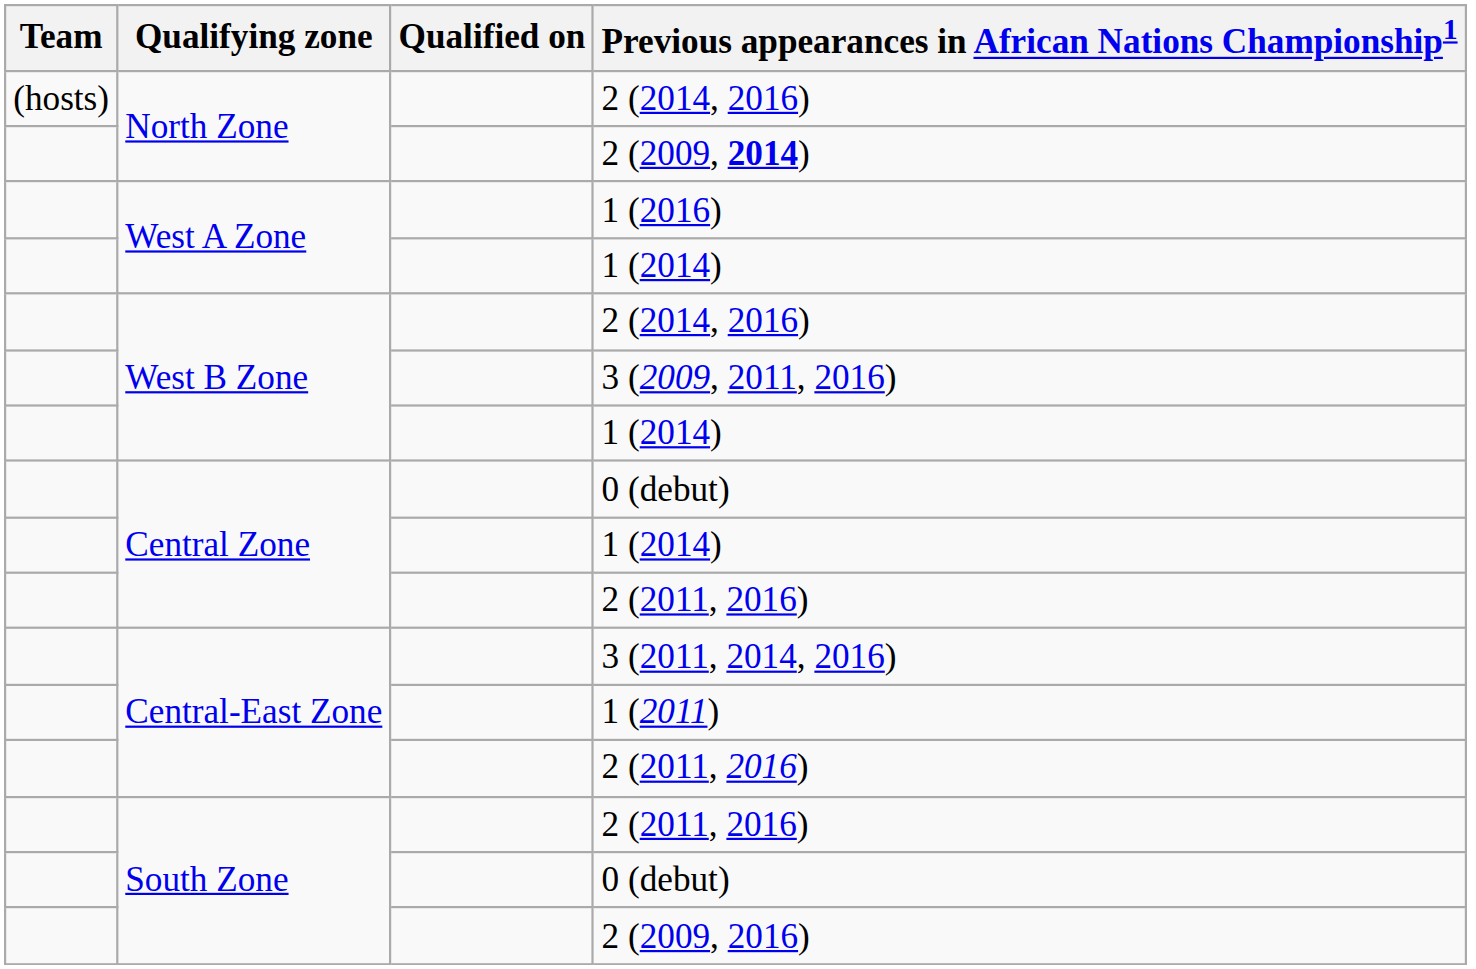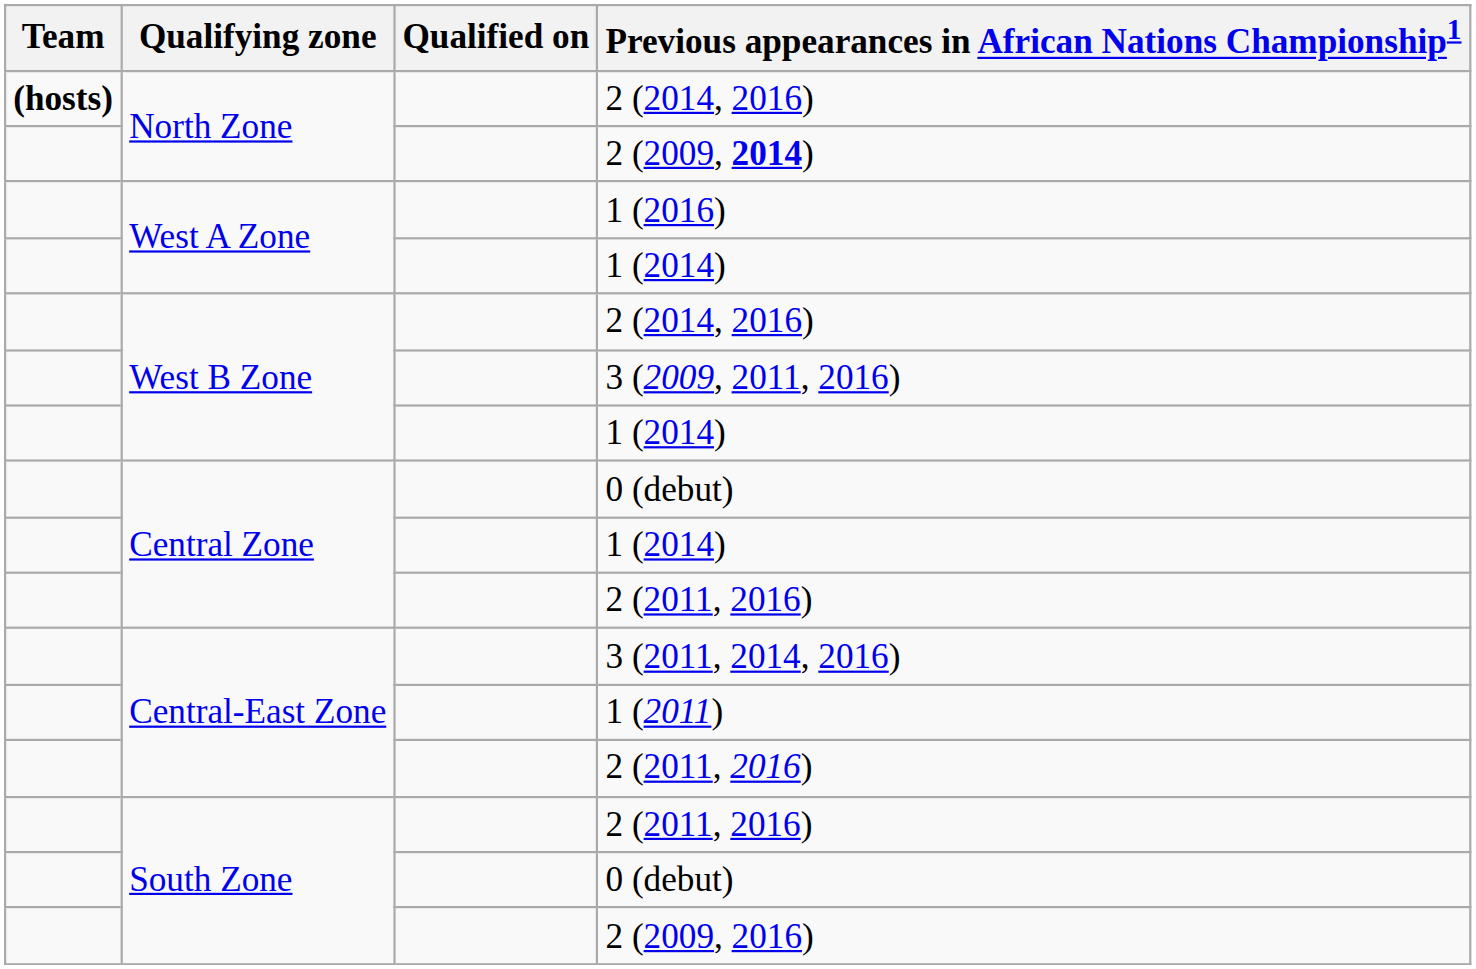(61, 97) normal -> (63, 97) bold
